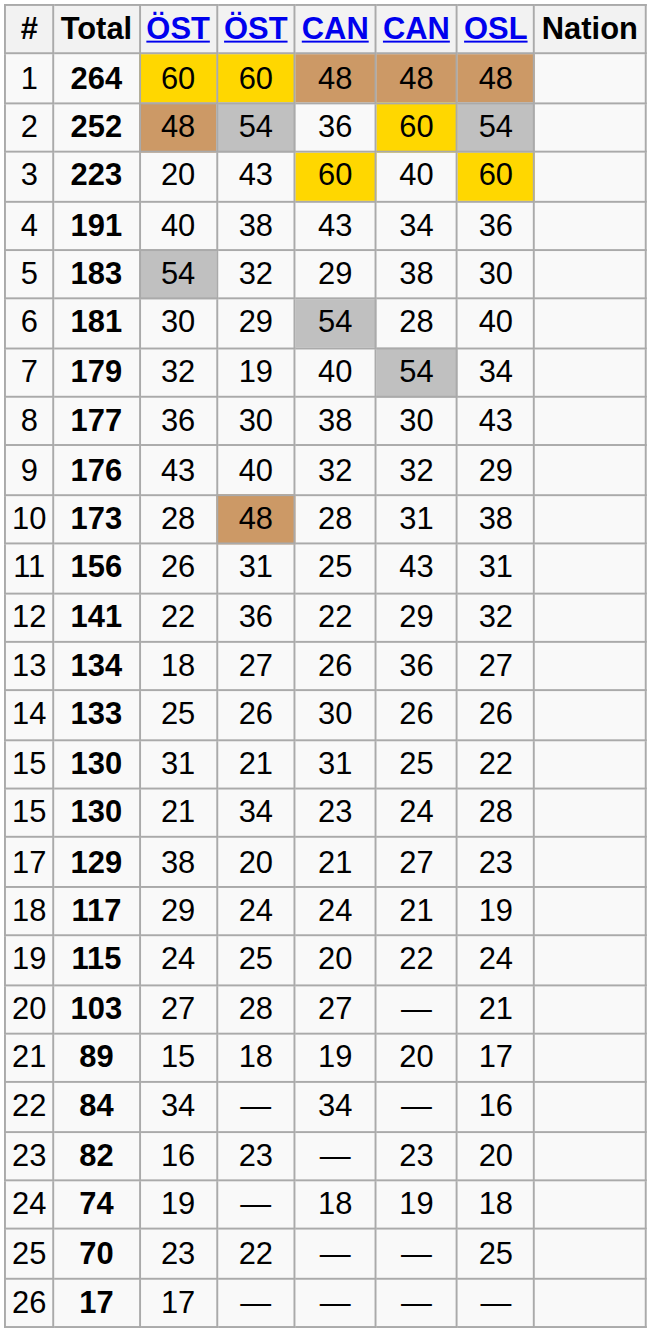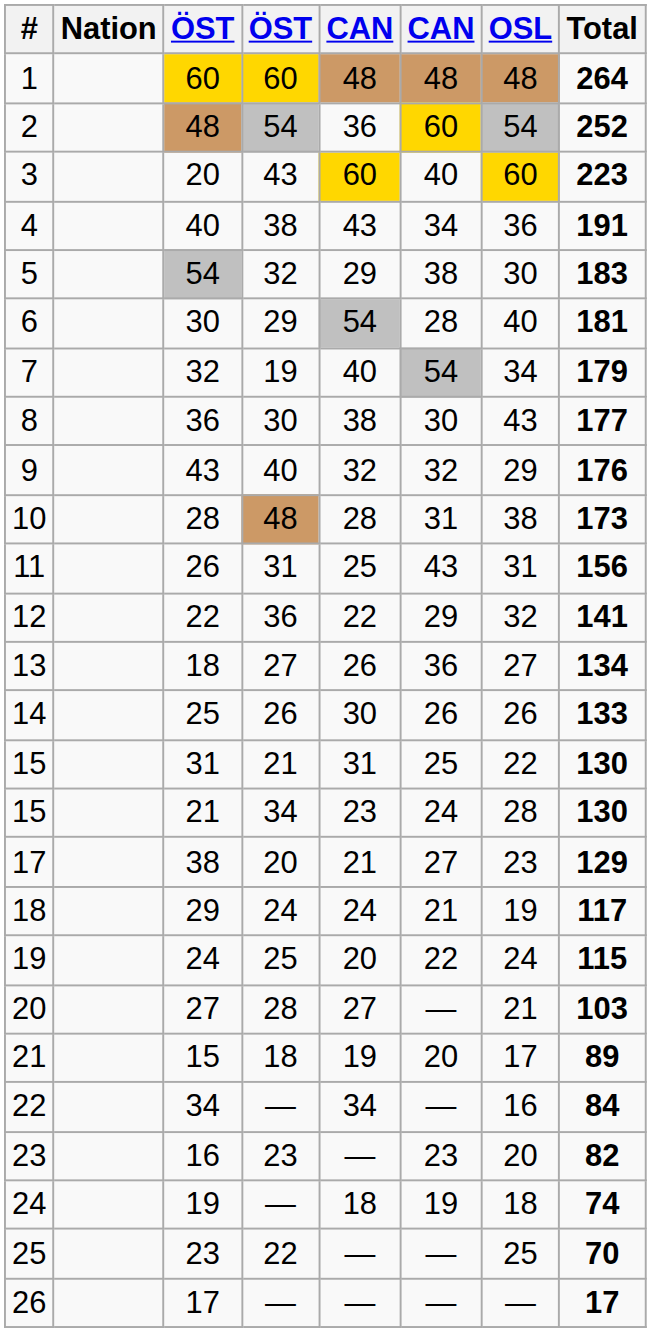columns swapped: (590, 28) <-> (96, 28)
